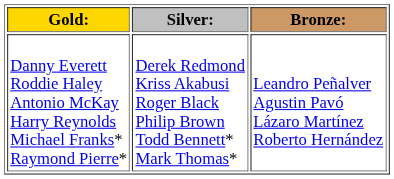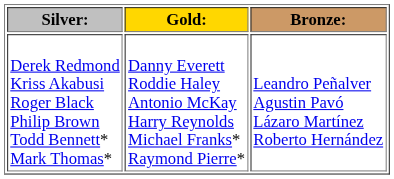columns swapped: (69, 19) <-> (190, 19)
